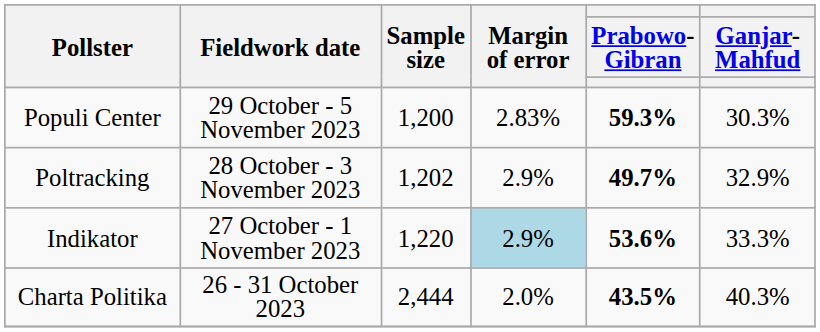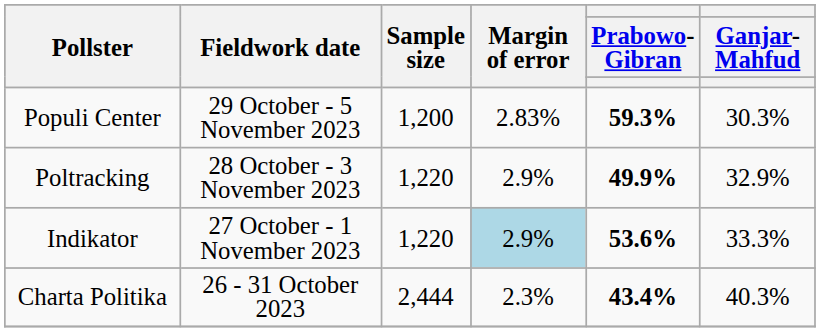(426, 178) 1,202 -> (426, 178) 1,220
(643, 178) 49.7% -> (643, 178) 49.9%
(528, 297) 2.0% -> (528, 297) 2.3%
(643, 297) 43.5% -> (643, 297) 43.4%
